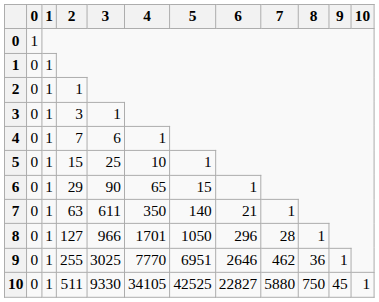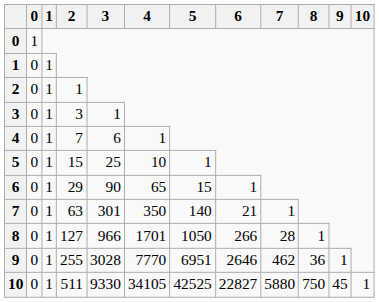(110, 211) 611 -> (109, 211) 301
(246, 235) 296 -> (246, 235) 266
(105, 260) 3025 -> (105, 260) 3028
